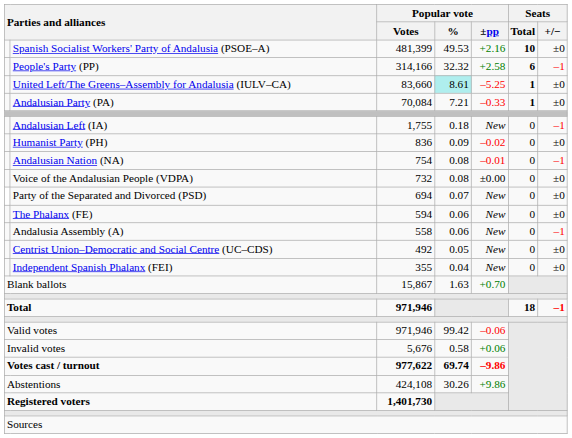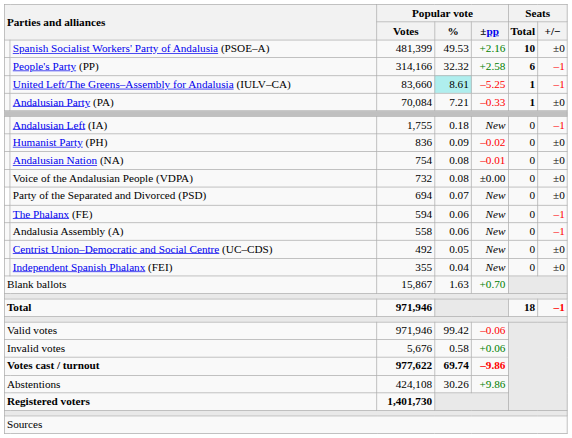(559, 84) ±0 -> (559, 84) –1
(559, 160) –1 -> (559, 160) ±0
(559, 213) ±0 -> (559, 213) –1
